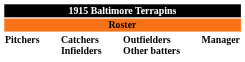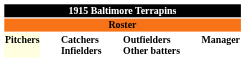(22, 39) no background -> (22, 39) lightyellow background
